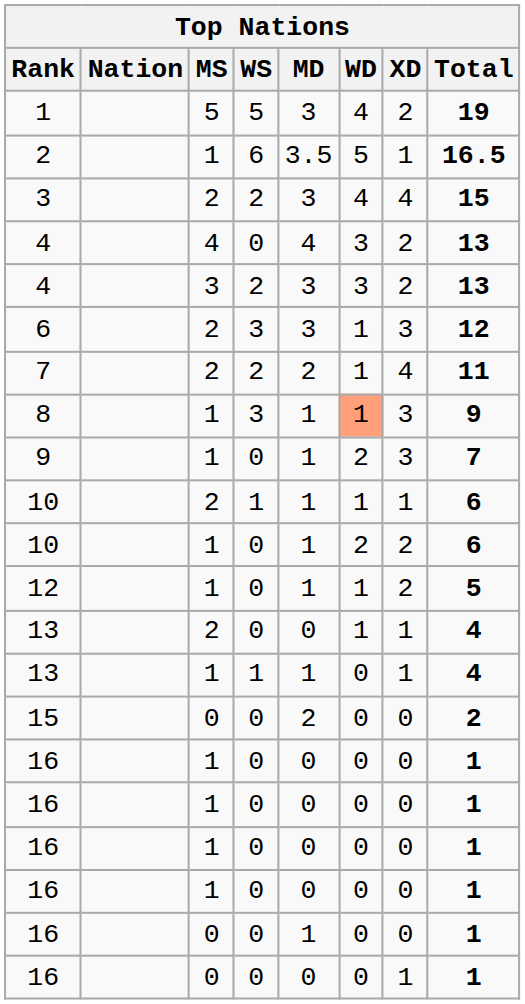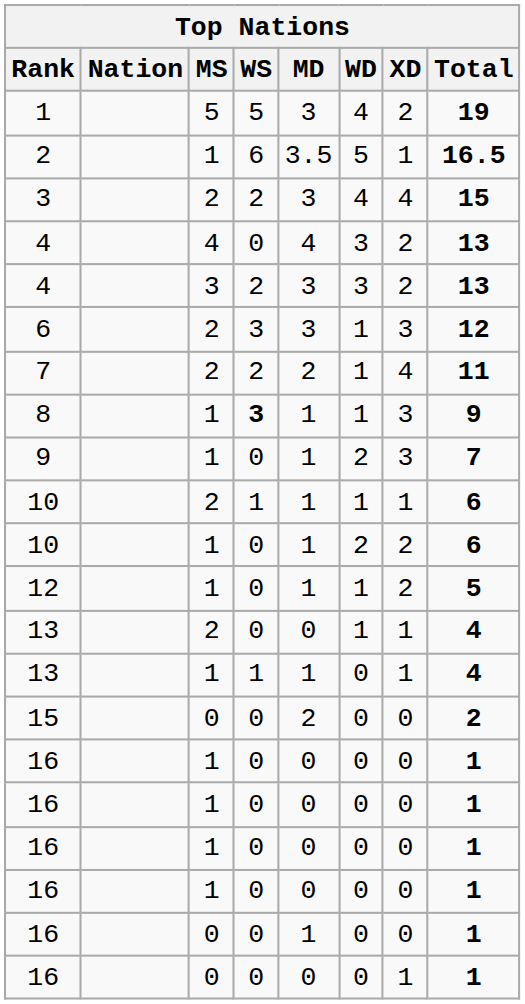(256, 416) normal -> (256, 416) bold
(361, 416) lightsalmon background -> (361, 416) no background
